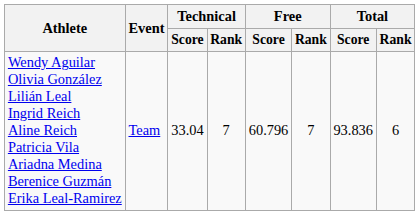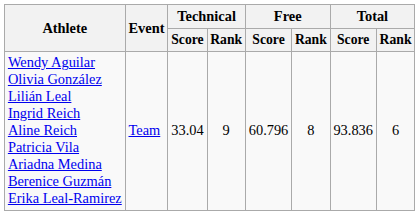(226, 130) 7 -> (226, 130) 9
(311, 130) 7 -> (311, 130) 8
